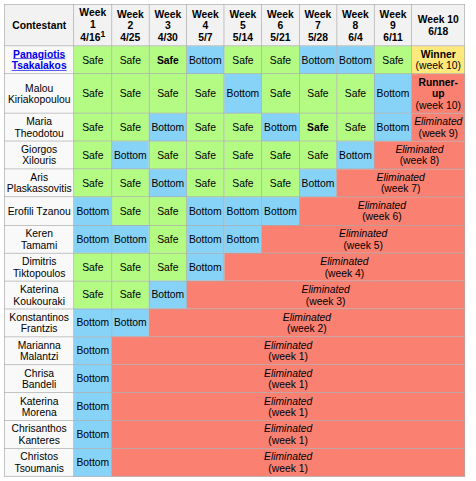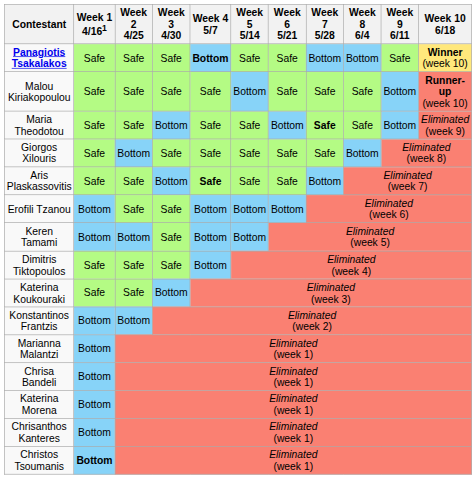(168, 60) bold -> (171, 58) normal
(205, 60) normal -> (210, 58) bold
(205, 183) normal -> (210, 181) bold
(93, 463) normal -> (94, 460) bold
